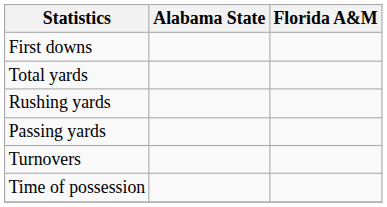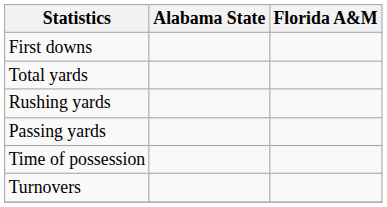rows swapped: (45, 159) <-> (77, 187)
